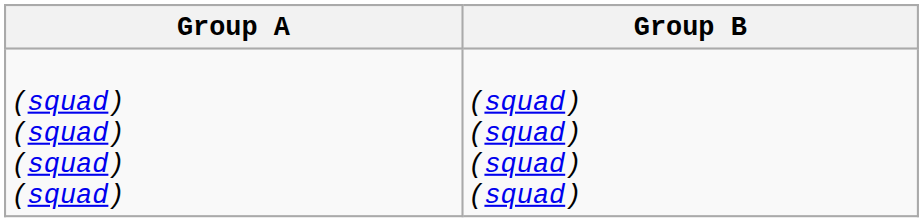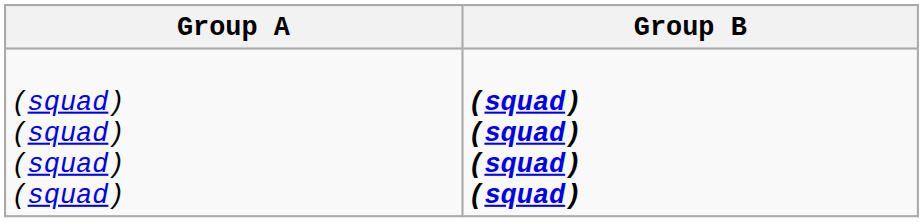(525, 148) normal -> (525, 148) bold
